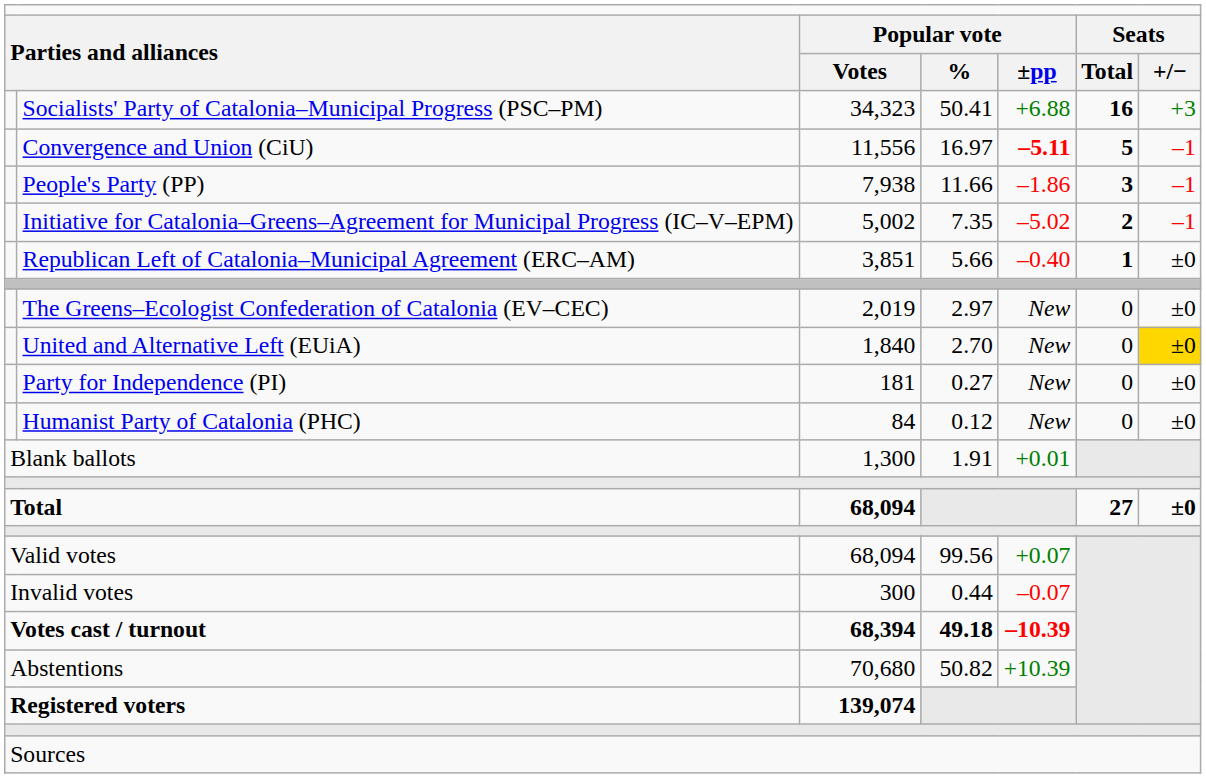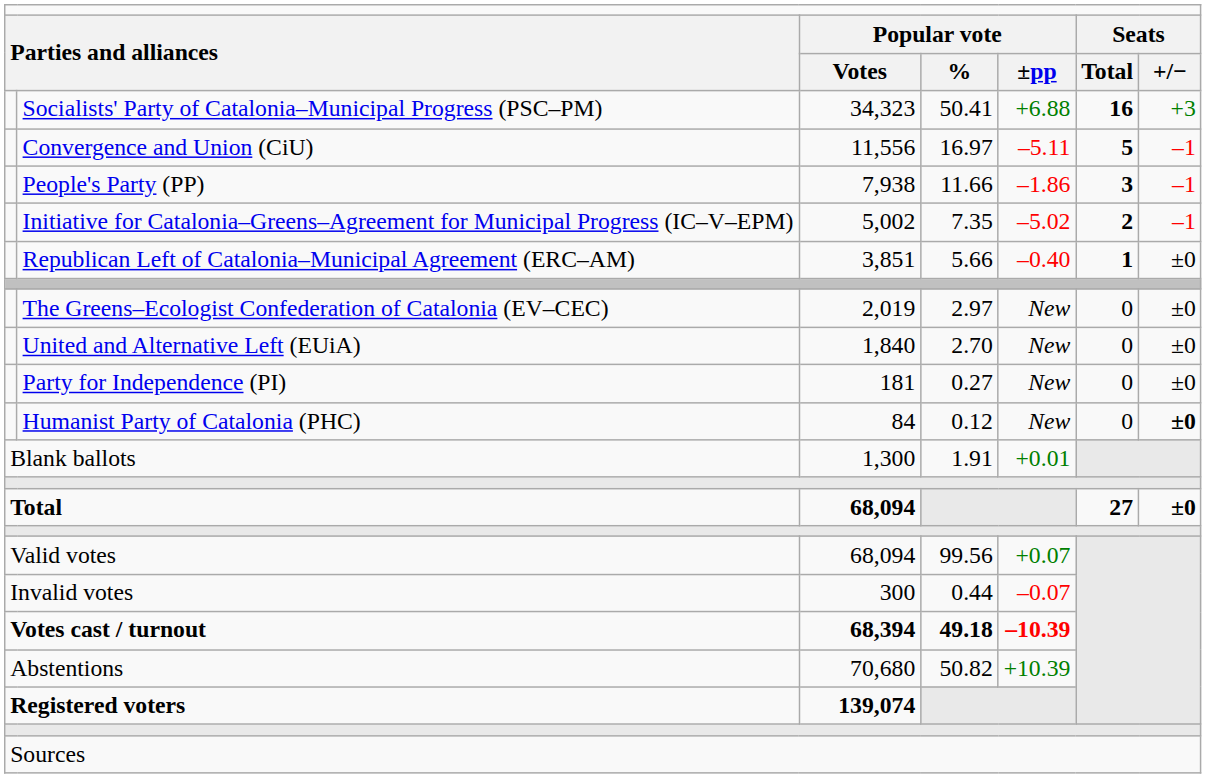(1044, 146) bold -> (1044, 146) normal
(1183, 345) gold background -> (1183, 345) no background
(1183, 420) normal -> (1183, 420) bold
